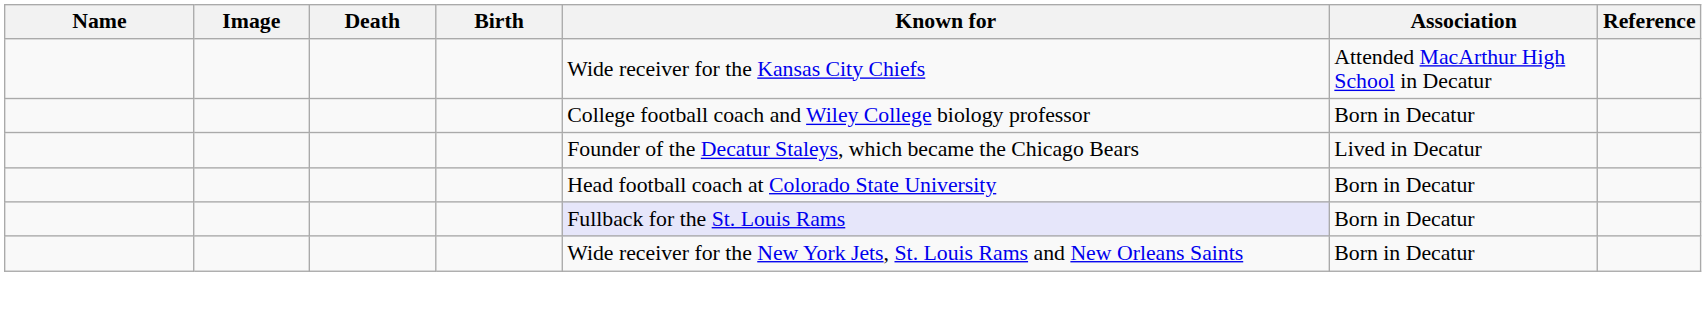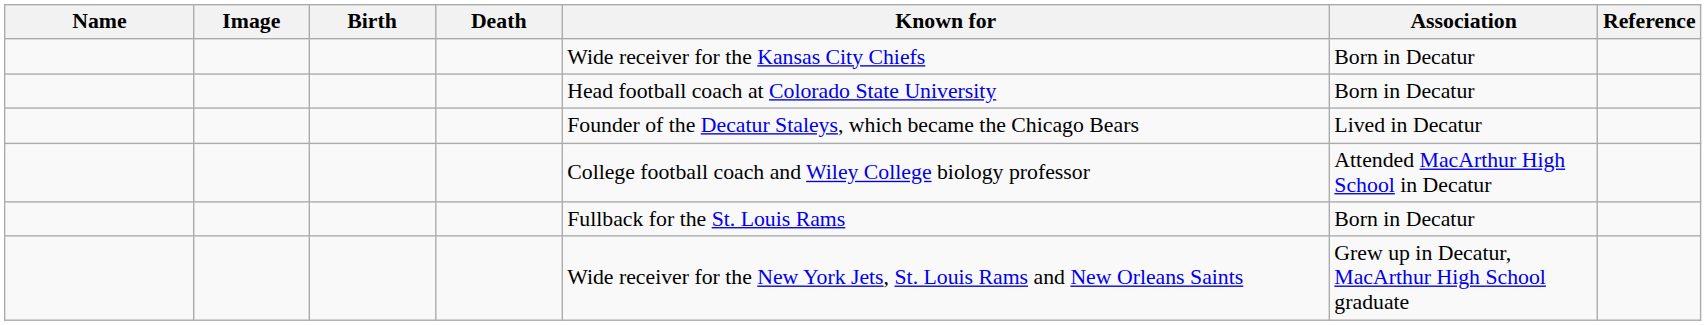columns swapped: (499, 21) <-> (372, 21)
(1450, 68) Attended MacArthur High School in Decatur -> (1404, 56) Born in Decatur
(829, 115) College football coach and Wiley College biology professor -> (782, 90) Head football coach at Colorado State University
(782, 184) Head football coach at Colorado State University -> (829, 172) College football coach and Wiley College biology professor
(1404, 184) Born in Decatur -> (1450, 172) Attended MacArthur High School in Decatur
(706, 218) lavender background -> (706, 218) no background
(1404, 253) Born in Decatur -> (1440, 277) Grew up in Decatur, MacArthur High School graduate
